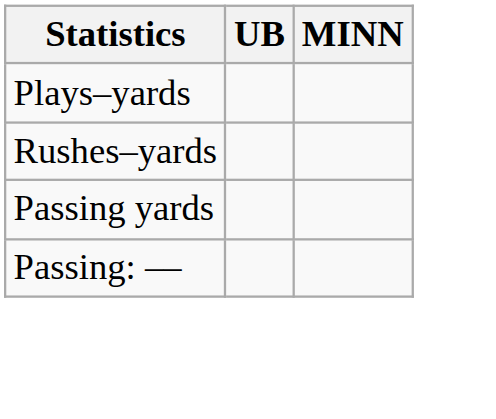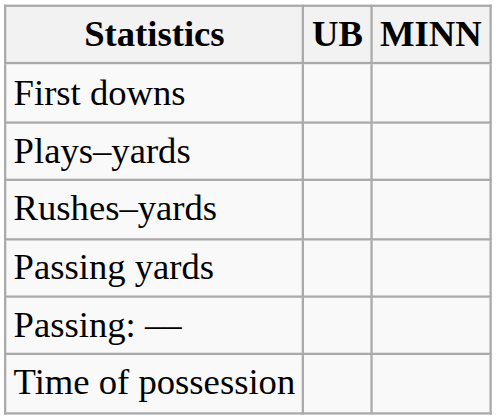+ row: (100, 92)
+ row: (154, 382)
